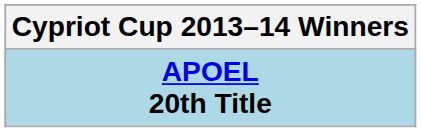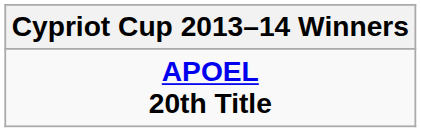(210, 87) lightblue background -> (210, 87) no background
